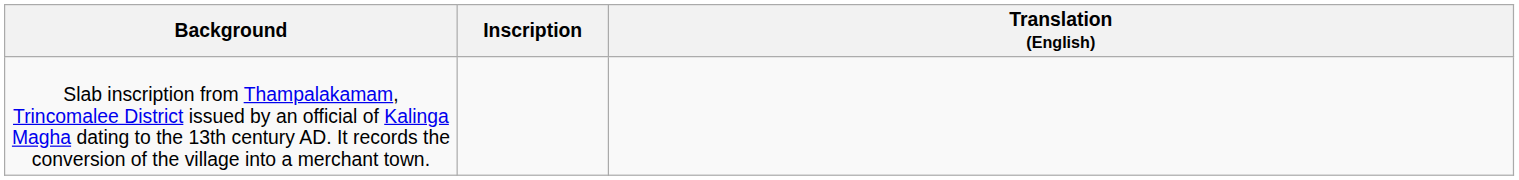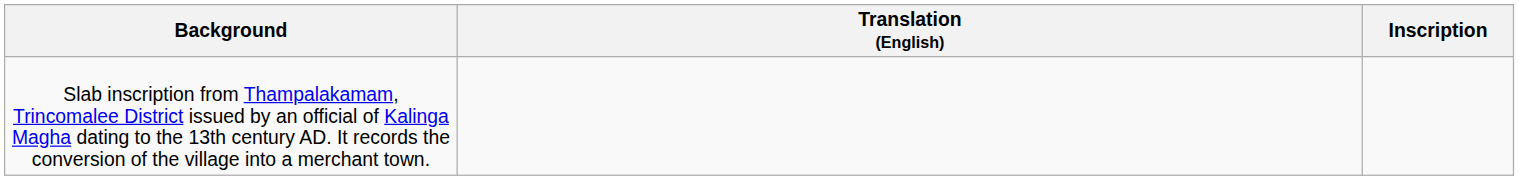columns swapped: (1061, 30) <-> (533, 30)
